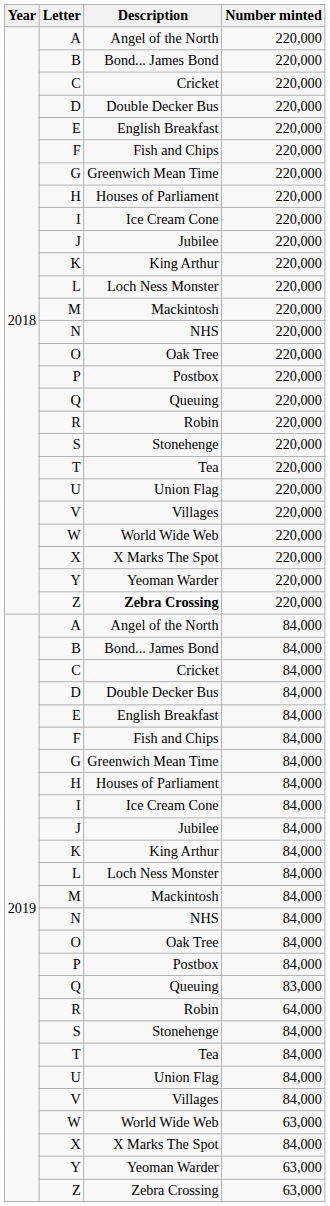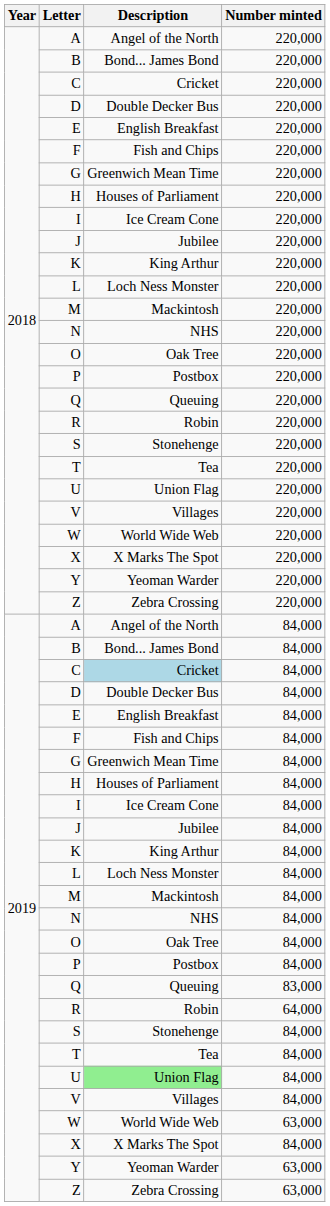(171, 602) bold -> (175, 602) normal
(198, 670) no background -> (198, 670) lightblue background
(186, 1077) no background -> (186, 1077) lightgreen background
